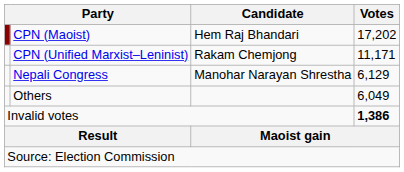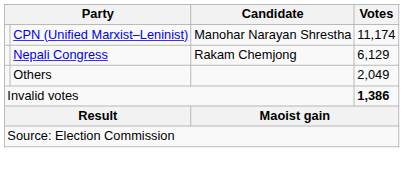- row: (52, 34)
(245, 55) Rakam Chemjong -> (273, 34) Manohar Narayan Shrestha
(376, 55) 11,171 -> (376, 34) 11,174
(273, 75) Manohar Narayan Shrestha -> (245, 55) Rakam Chemjong
(373, 95) 6,049 -> (373, 75) 2,049
